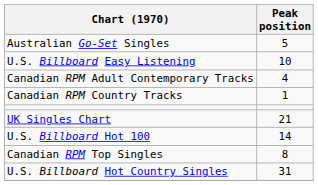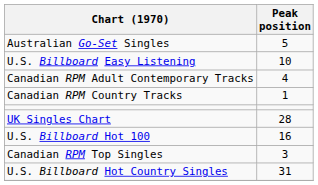(285, 119) 21 -> (285, 119) 28
(285, 136) 14 -> (285, 136) 16
(285, 154) 8 -> (285, 154) 3
